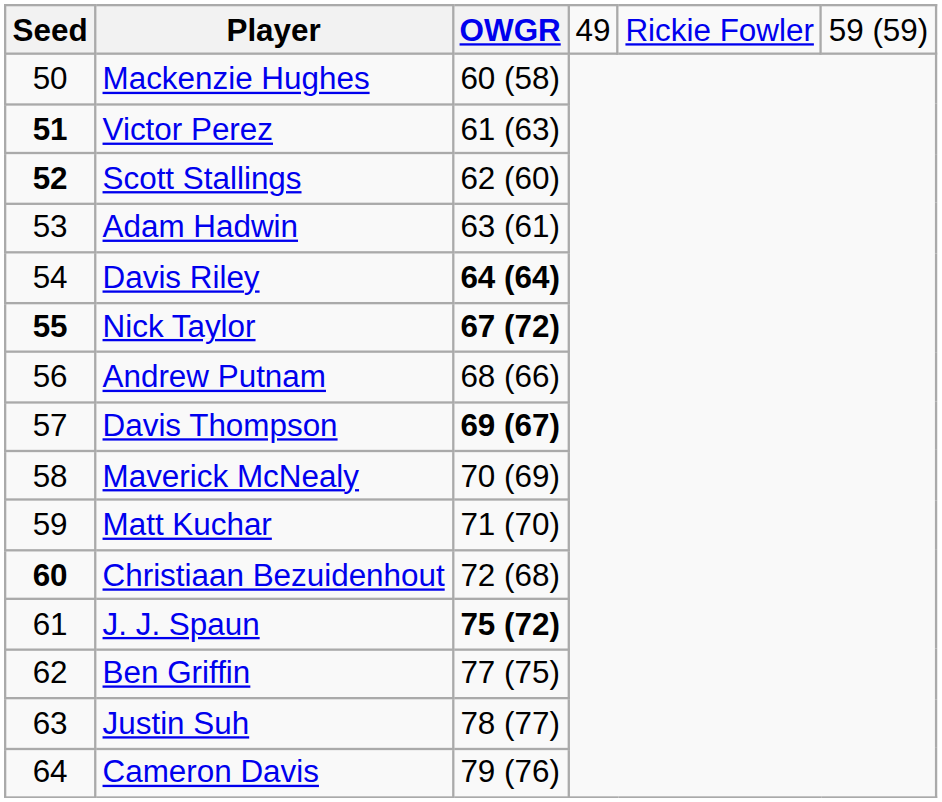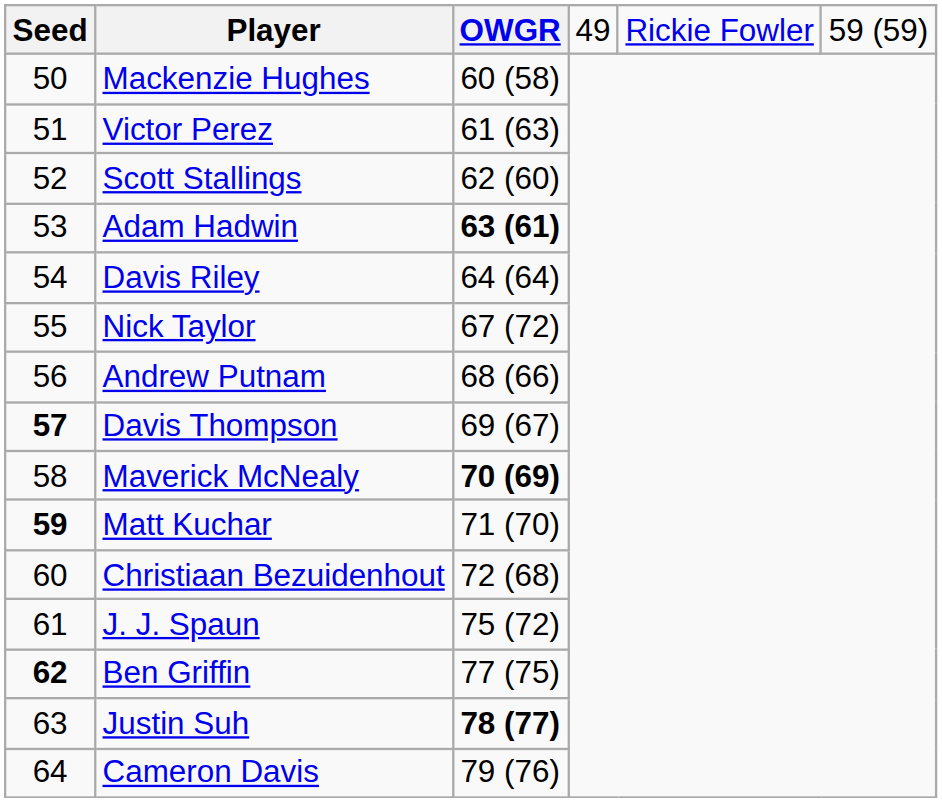(50, 129) bold -> (50, 129) normal
(50, 178) bold -> (50, 178) normal
(510, 228) normal -> (510, 228) bold
(510, 277) bold -> (510, 277) normal
(50, 327) bold -> (50, 327) normal
(510, 327) bold -> (510, 327) normal
(50, 426) normal -> (50, 426) bold
(510, 426) bold -> (510, 426) normal
(510, 475) normal -> (510, 475) bold
(50, 525) normal -> (50, 525) bold
(50, 574) bold -> (50, 574) normal
(510, 624) bold -> (510, 624) normal
(50, 673) normal -> (50, 673) bold
(510, 723) normal -> (510, 723) bold
